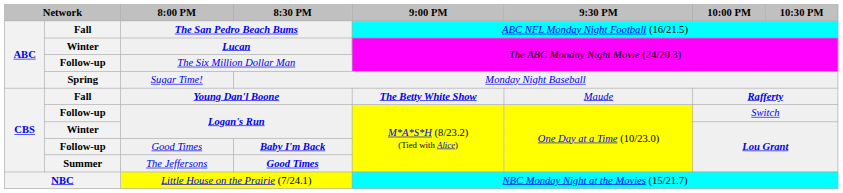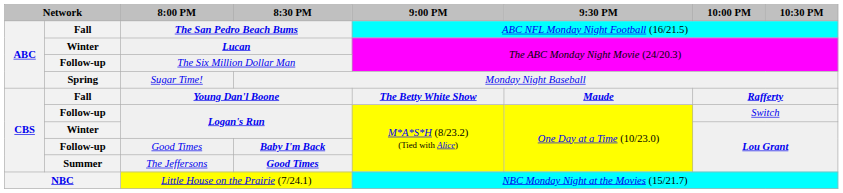(598, 96) normal -> (598, 96) bold
